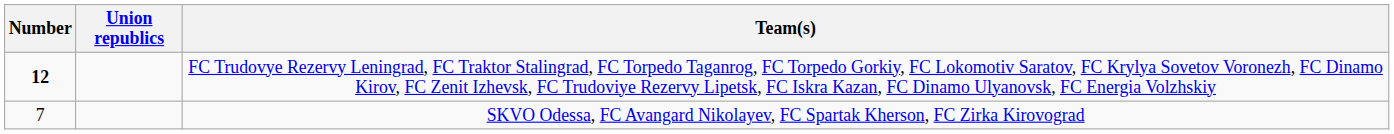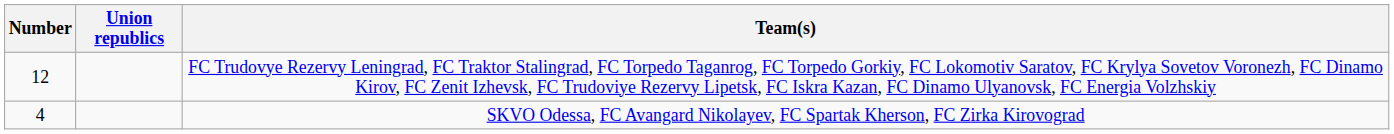(40, 76) bold -> (40, 76) normal
(40, 114) 7 -> (40, 114) 4
